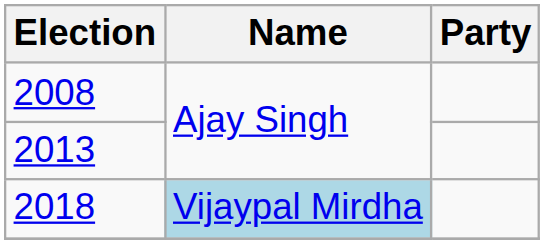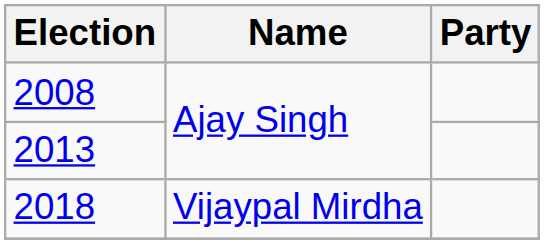(298, 207) lightblue background -> (298, 207) no background
